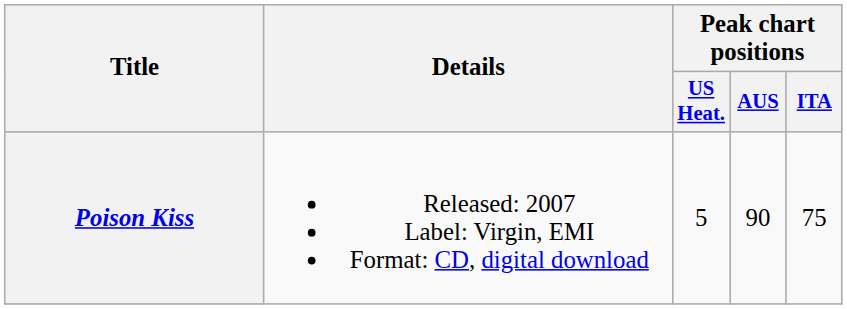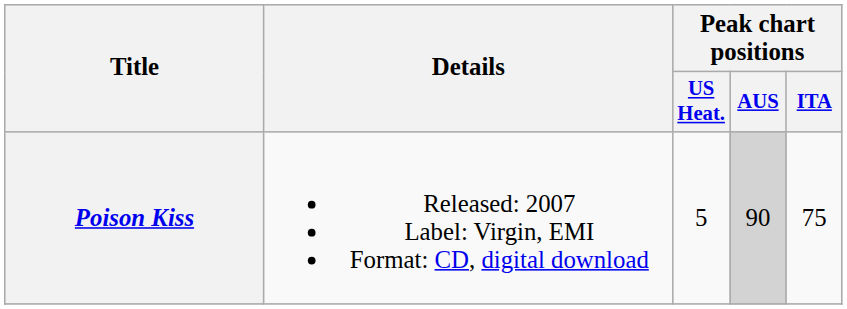(758, 217) no background -> (758, 217) lightgrey background
